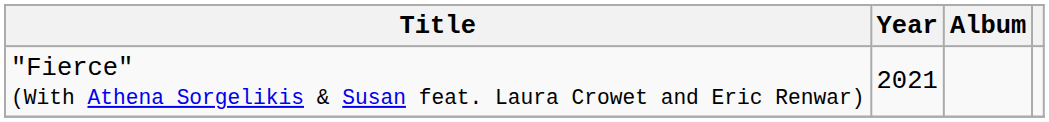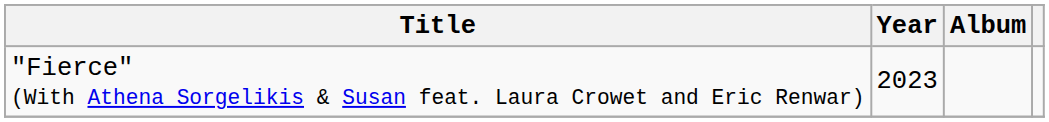(907, 82) 2021 -> (907, 82) 2023
